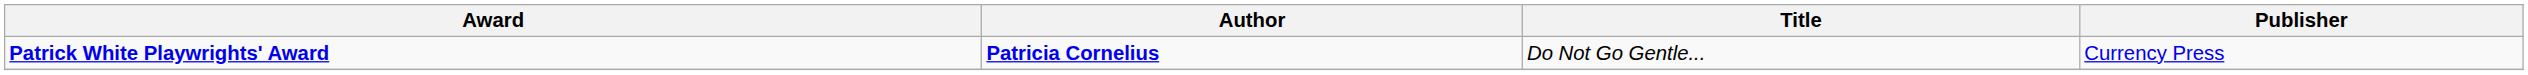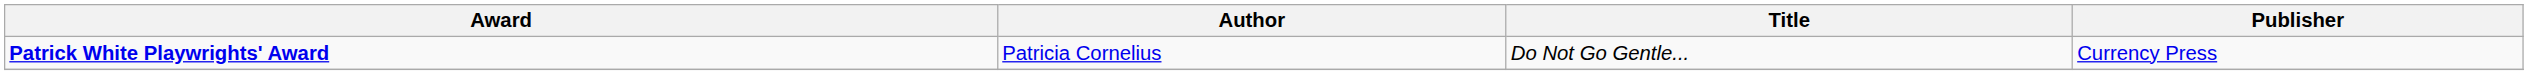(1073, 52) bold -> (1082, 52) normal
